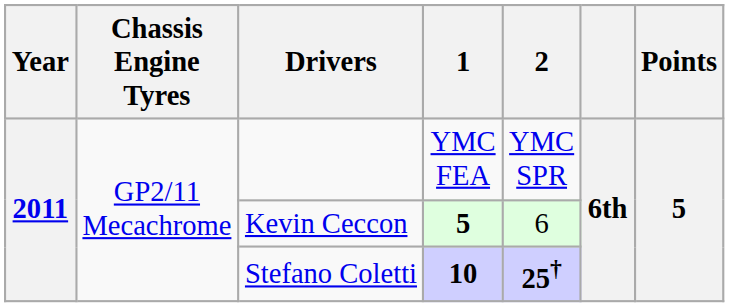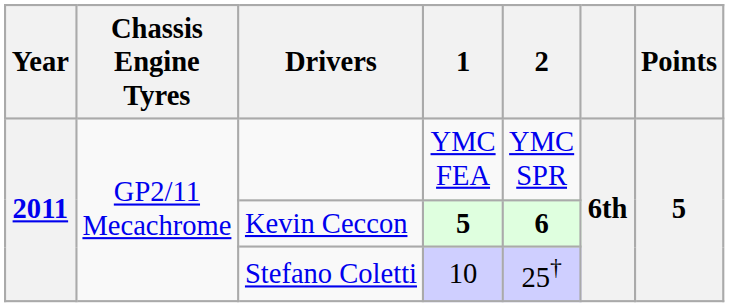(542, 222) normal -> (542, 222) bold
(463, 273) bold -> (463, 273) normal
(542, 273) bold -> (542, 273) normal
